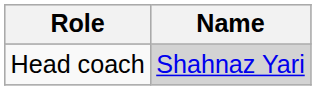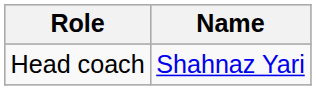(230, 64) lightgrey background -> (230, 64) no background
